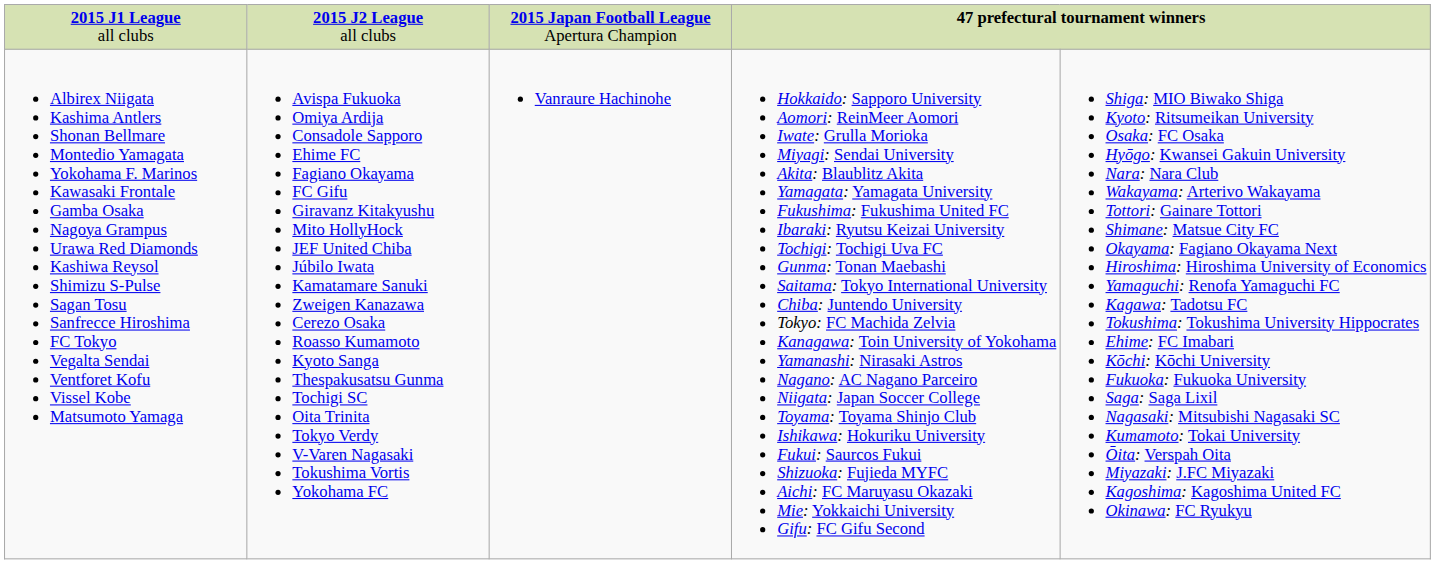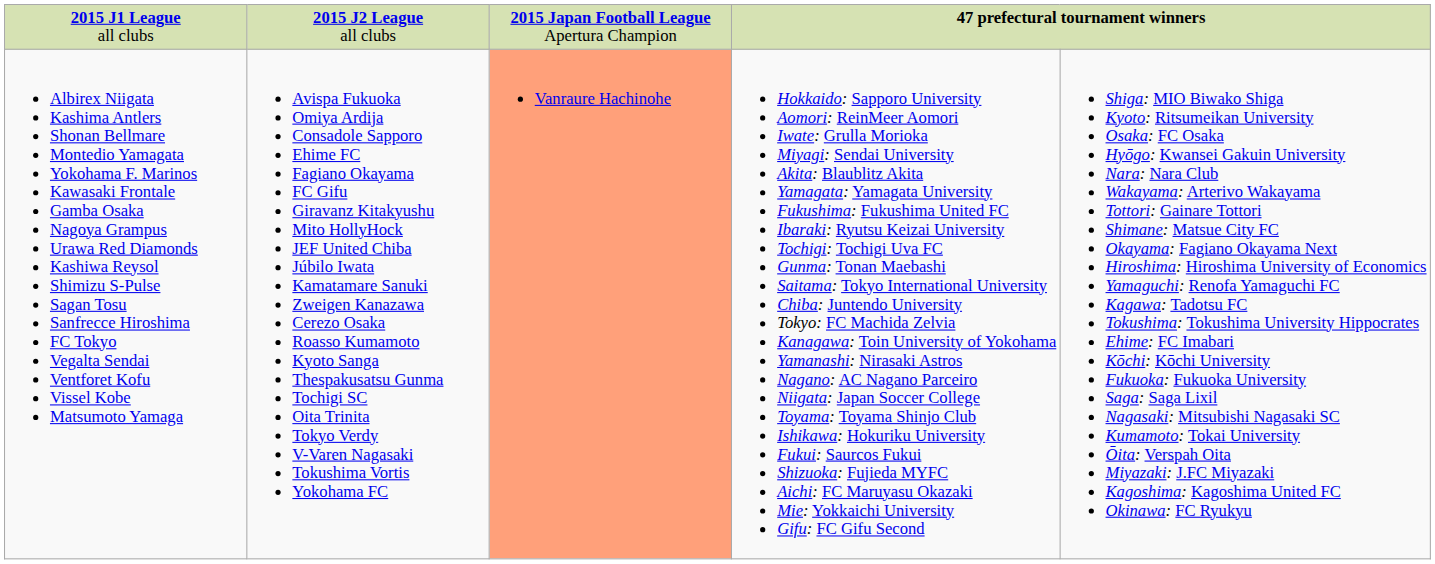(611, 98) no background -> (611, 98) lightsalmon background
